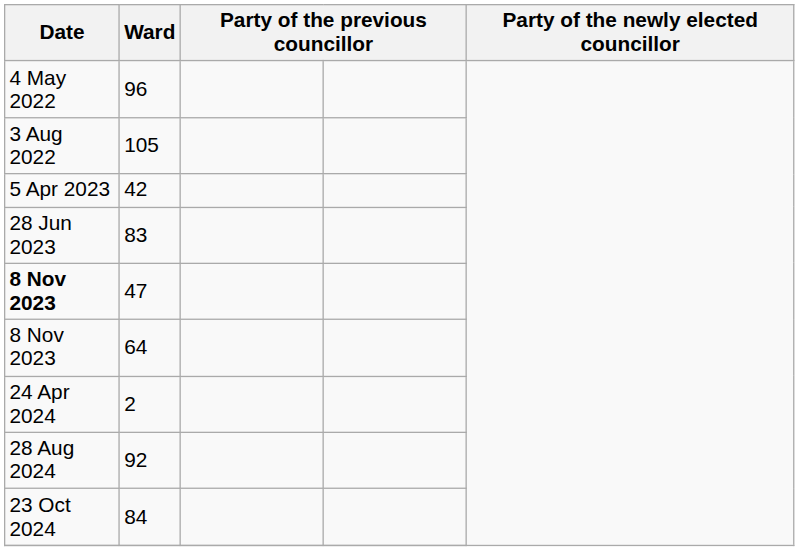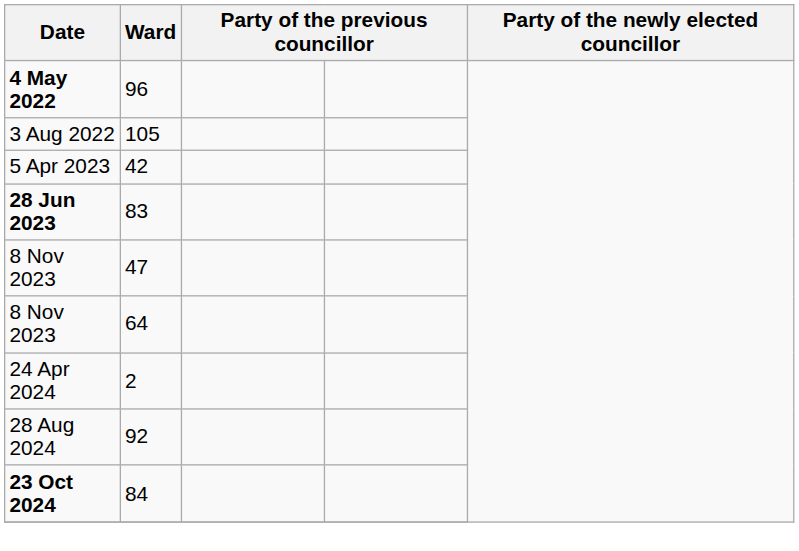(38, 89) normal -> (38, 89) bold
(41, 234) normal -> (42, 211) bold
(38, 291) bold -> (37, 267) normal
(40, 516) normal -> (41, 493) bold
